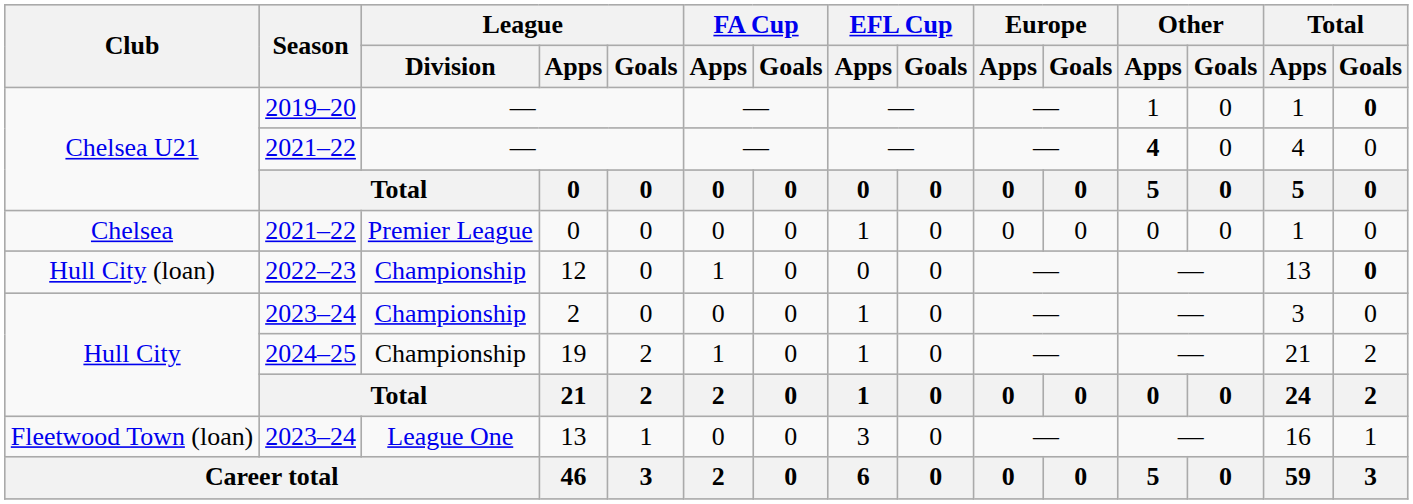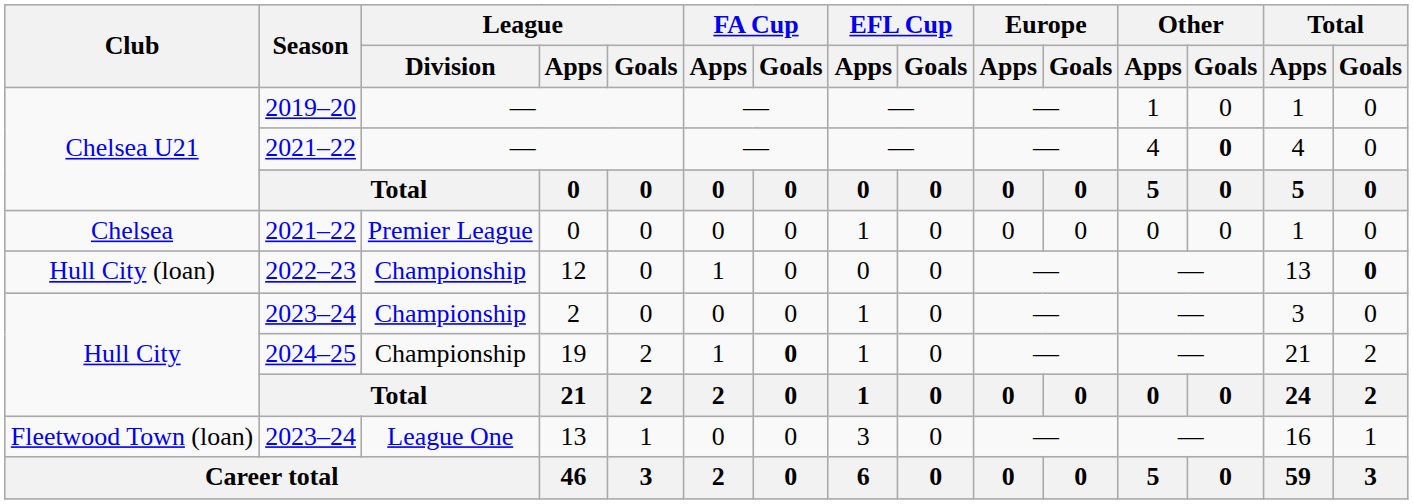(1370, 107) bold -> (1370, 107) normal
(1153, 148) bold -> (1153, 148) normal
(1226, 148) normal -> (1226, 148) bold
(791, 353) normal -> (791, 353) bold
